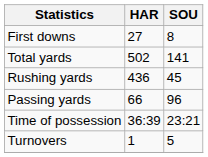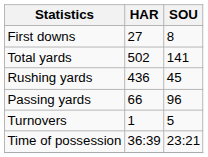rows swapped: (37, 141) <-> (64, 120)
